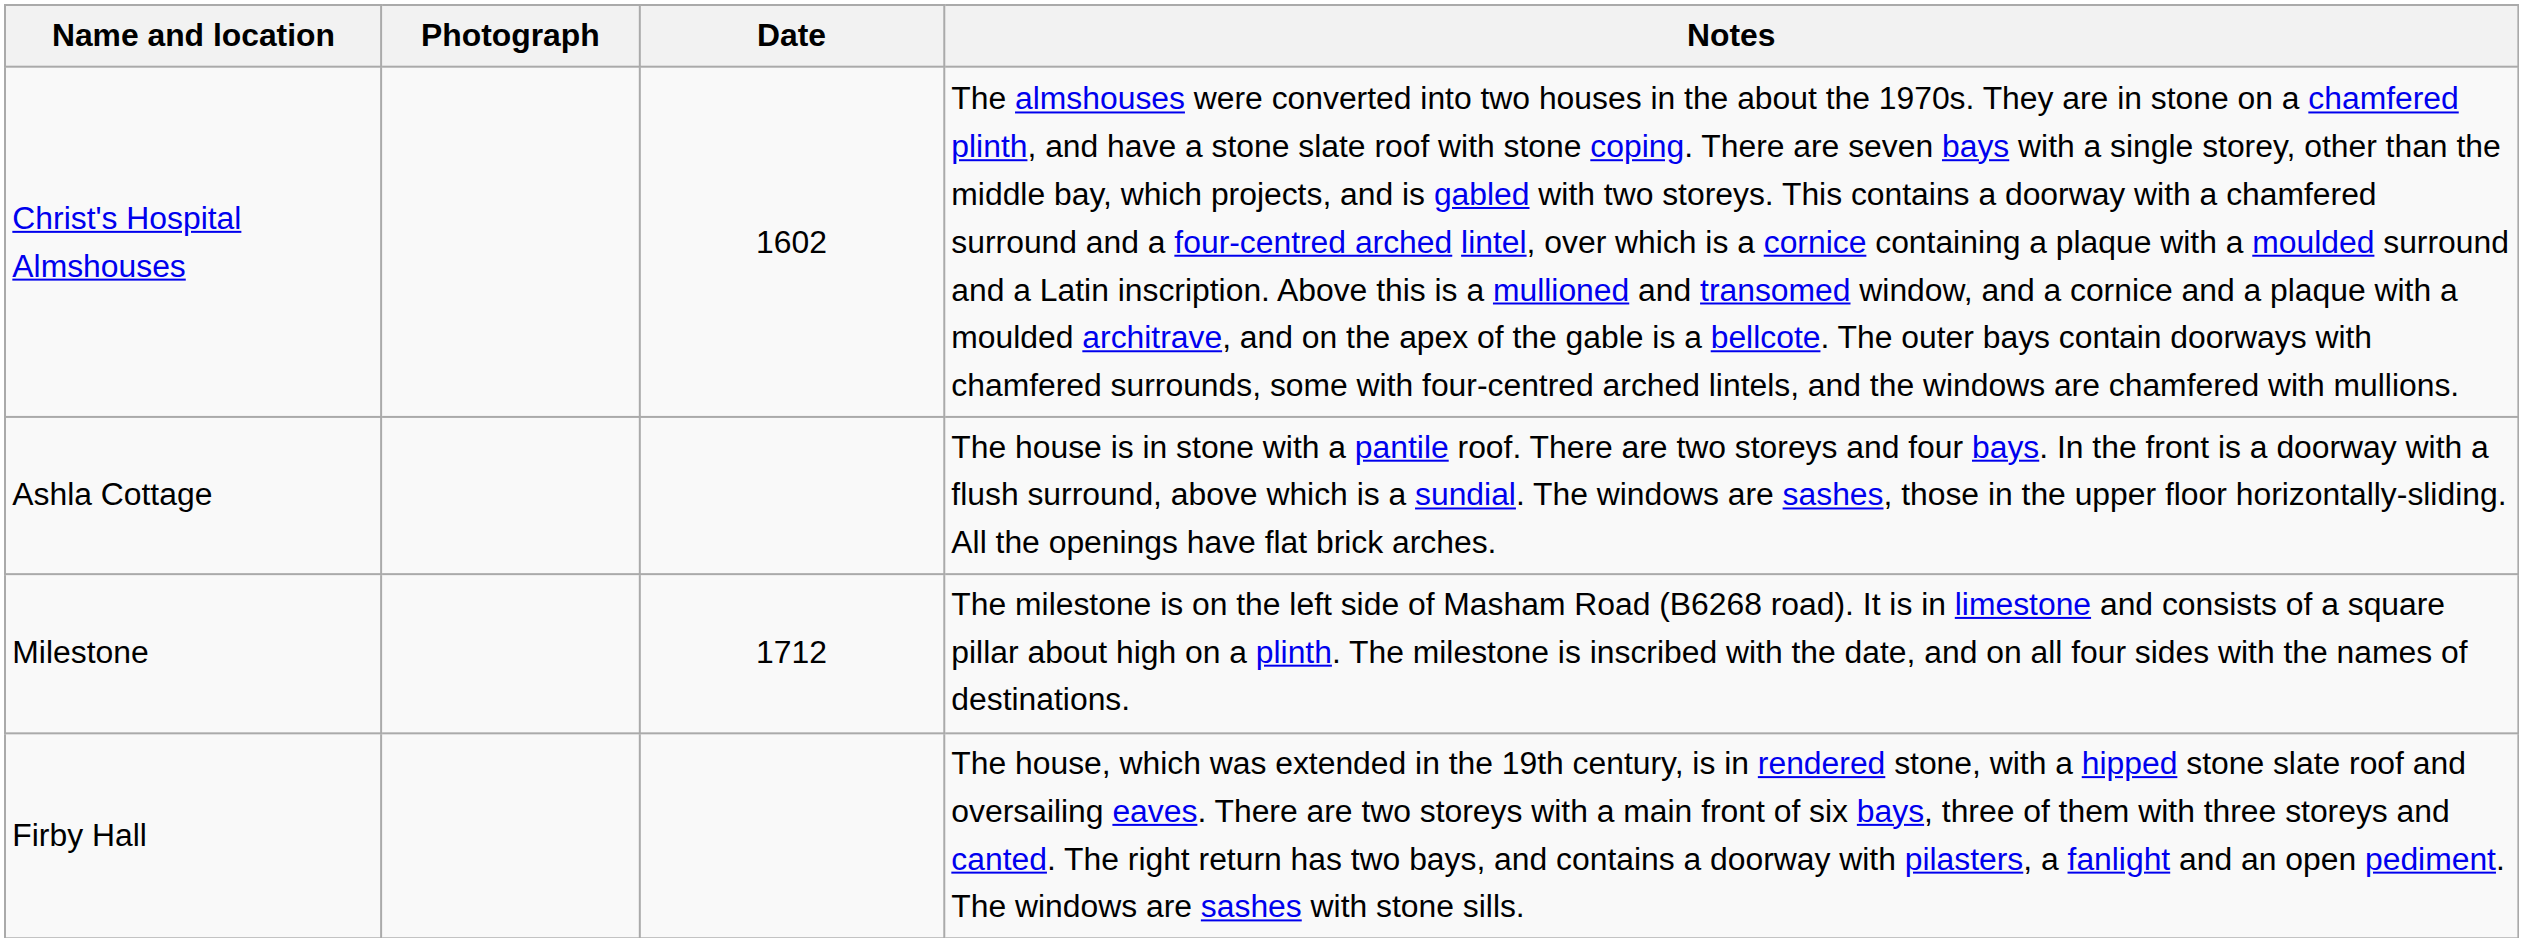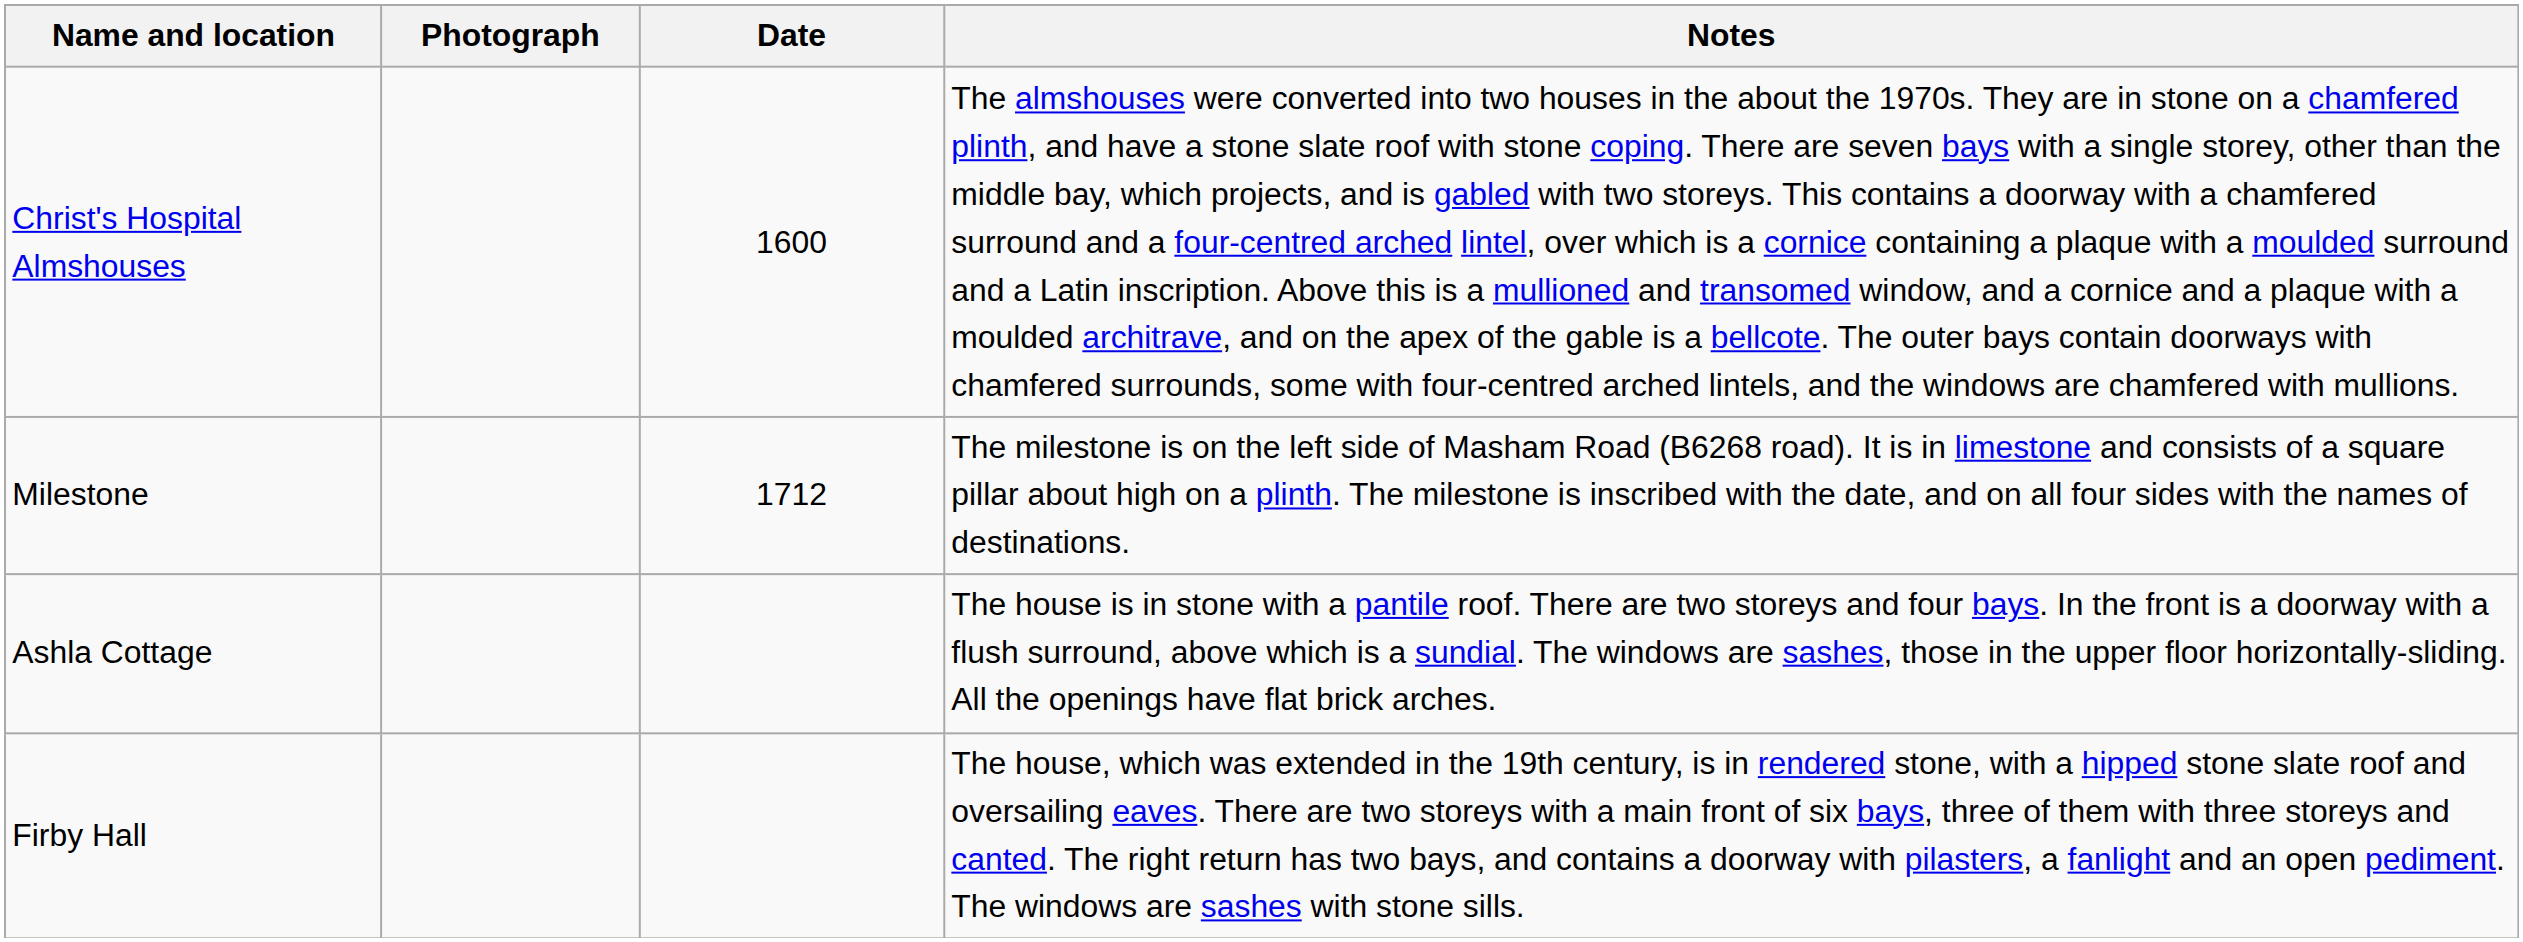(791, 241) 1602 -> (791, 241) 1600
rows swapped: (80, 652) <-> (112, 494)
